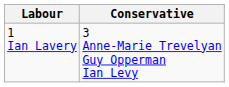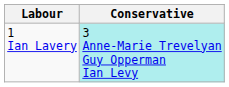(152, 53) no background -> (152, 53) paleturquoise background
